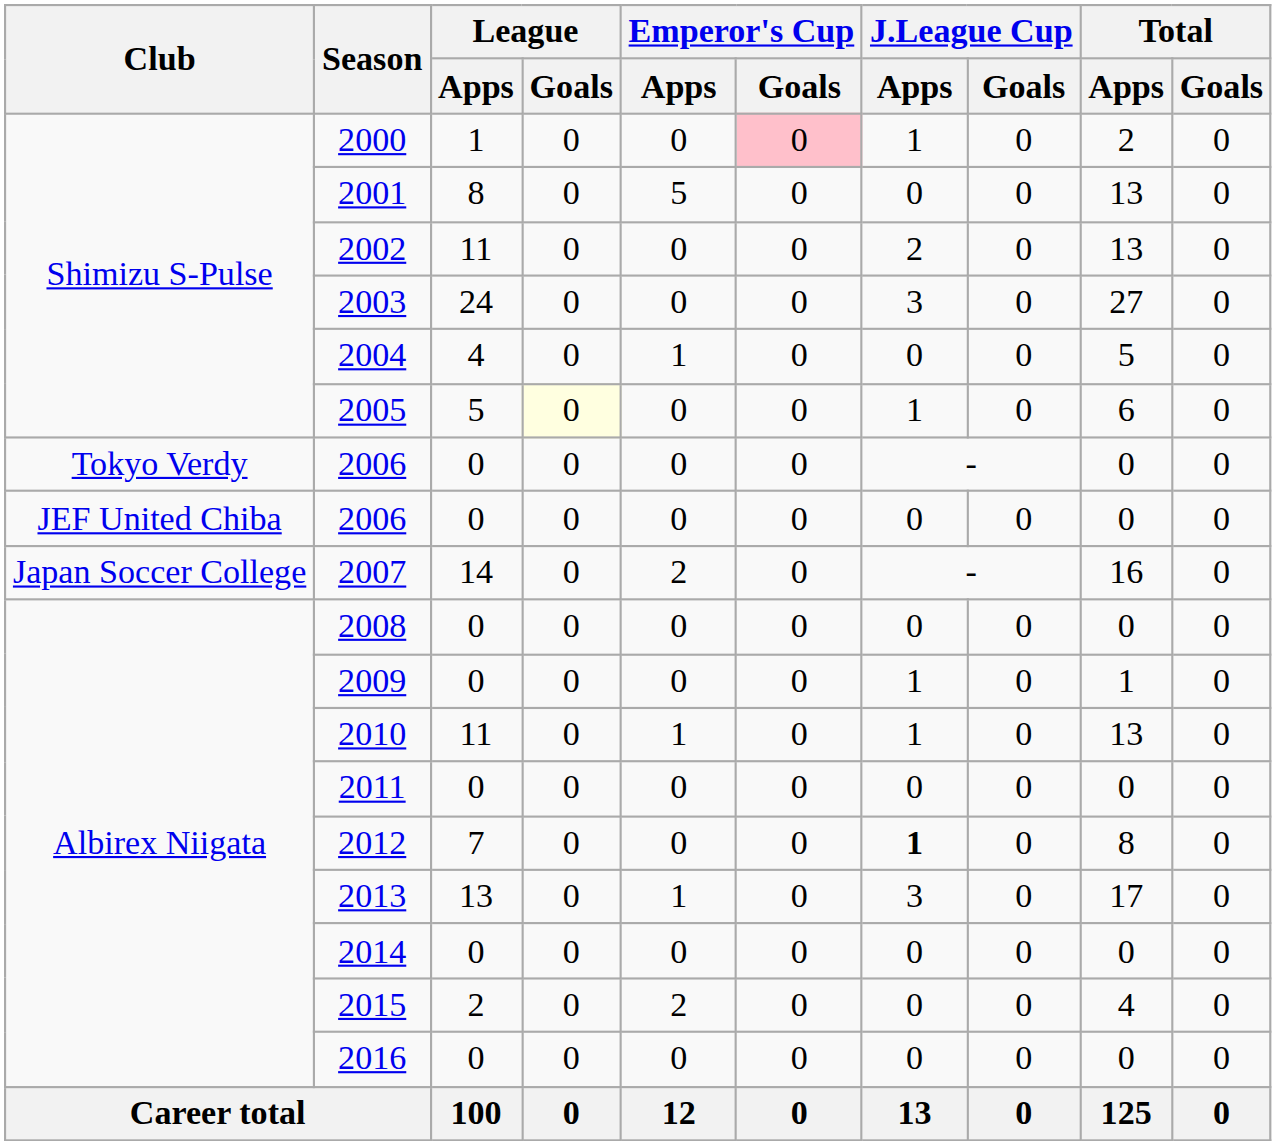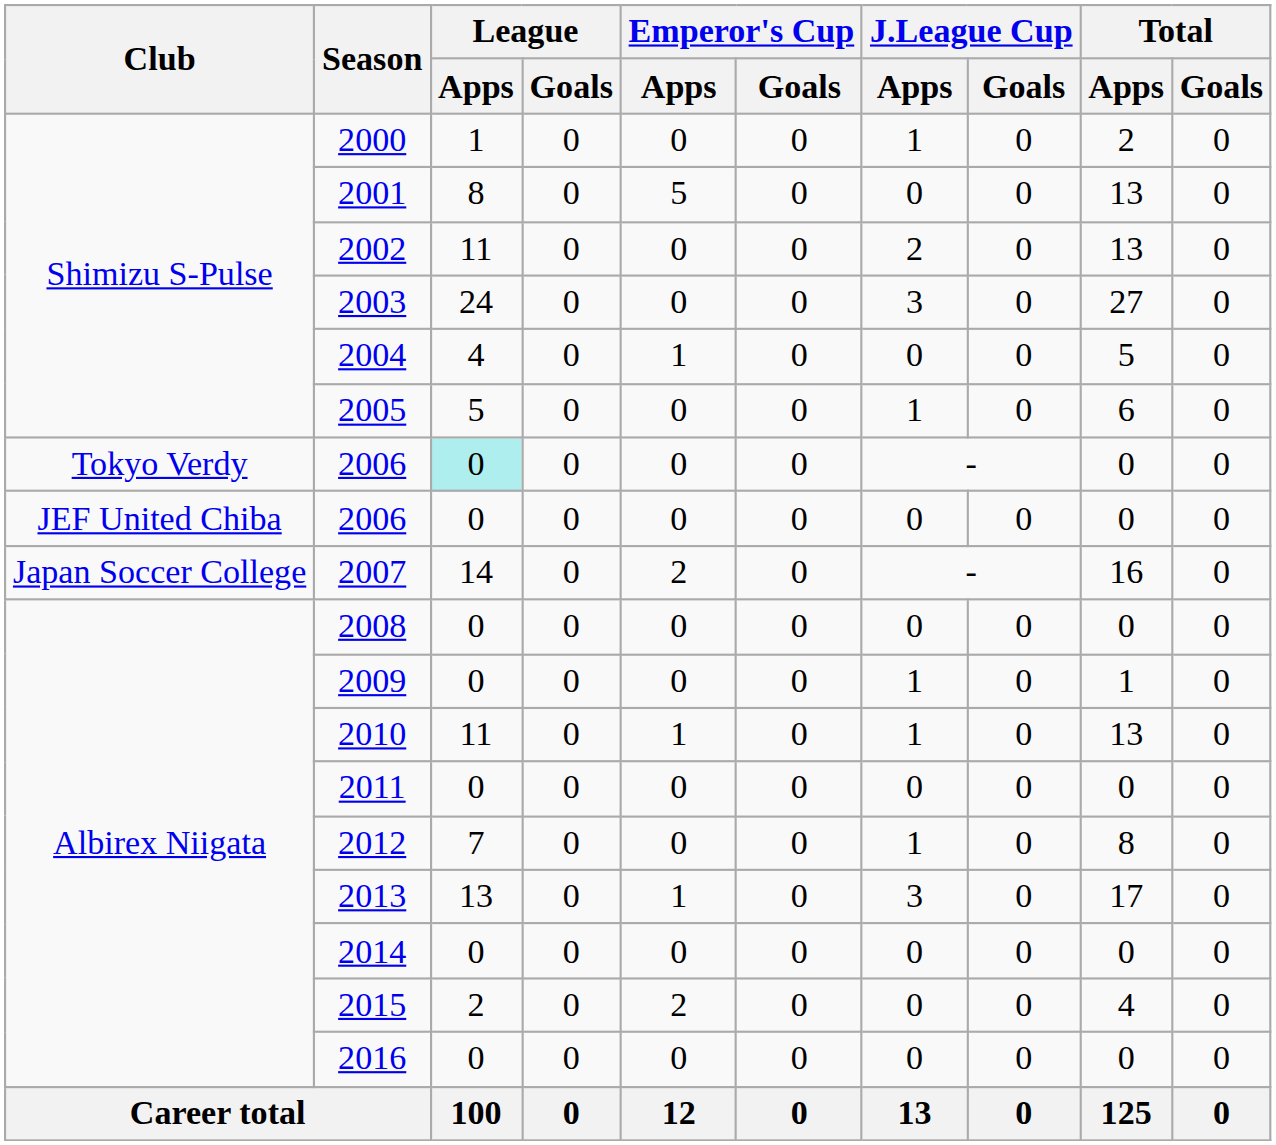(799, 139) pink background -> (799, 139) no background
(571, 409) lightyellow background -> (571, 409) no background
(476, 463) no background -> (476, 463) paleturquoise background
(915, 842) bold -> (915, 842) normal
